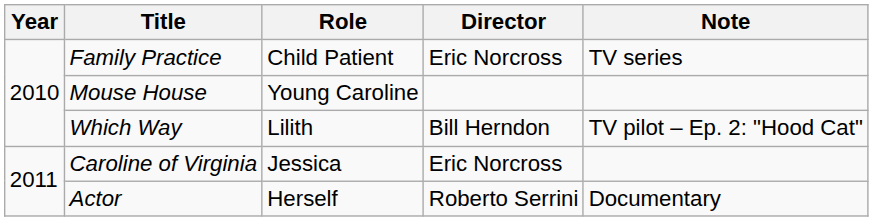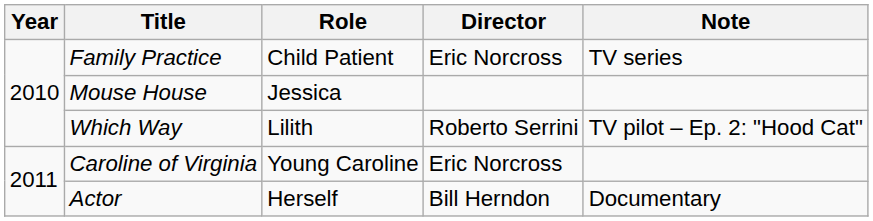(343, 92) Young Caroline -> (304, 92) Jessica
(489, 127) Bill Herndon -> (504, 127) Roberto Serrini
(304, 163) Jessica -> (343, 163) Young Caroline
(504, 198) Roberto Serrini -> (489, 198) Bill Herndon
